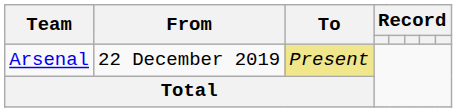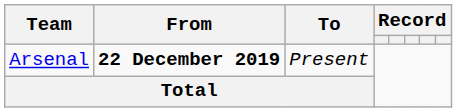(189, 60) normal -> (189, 60) bold
(329, 60) khaki background -> (329, 60) no background
